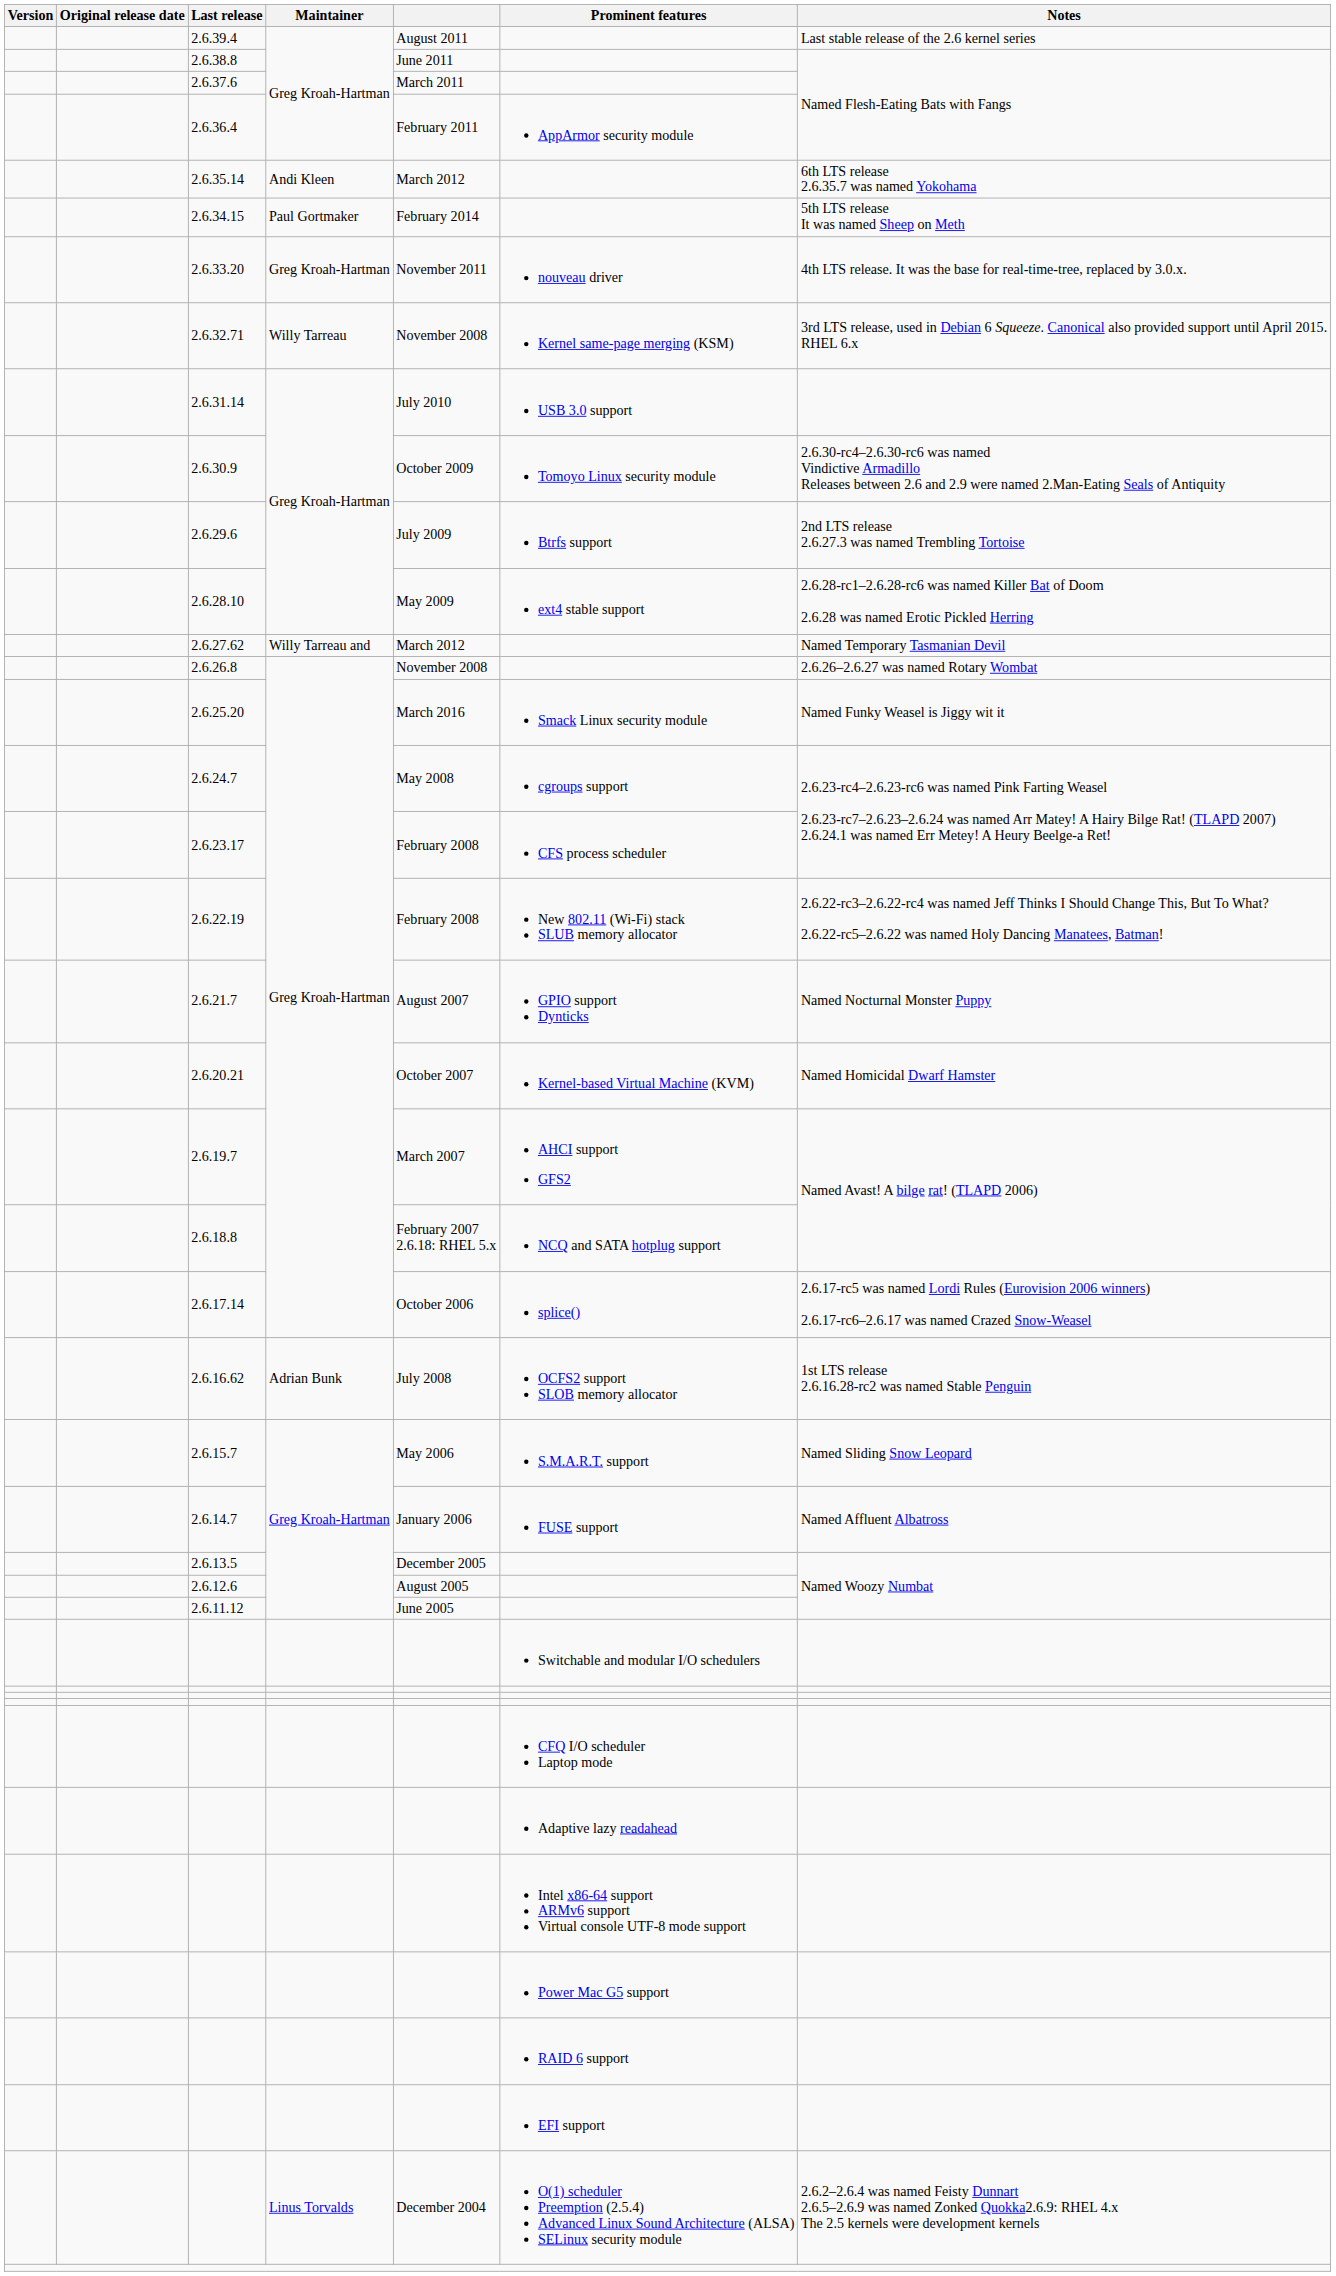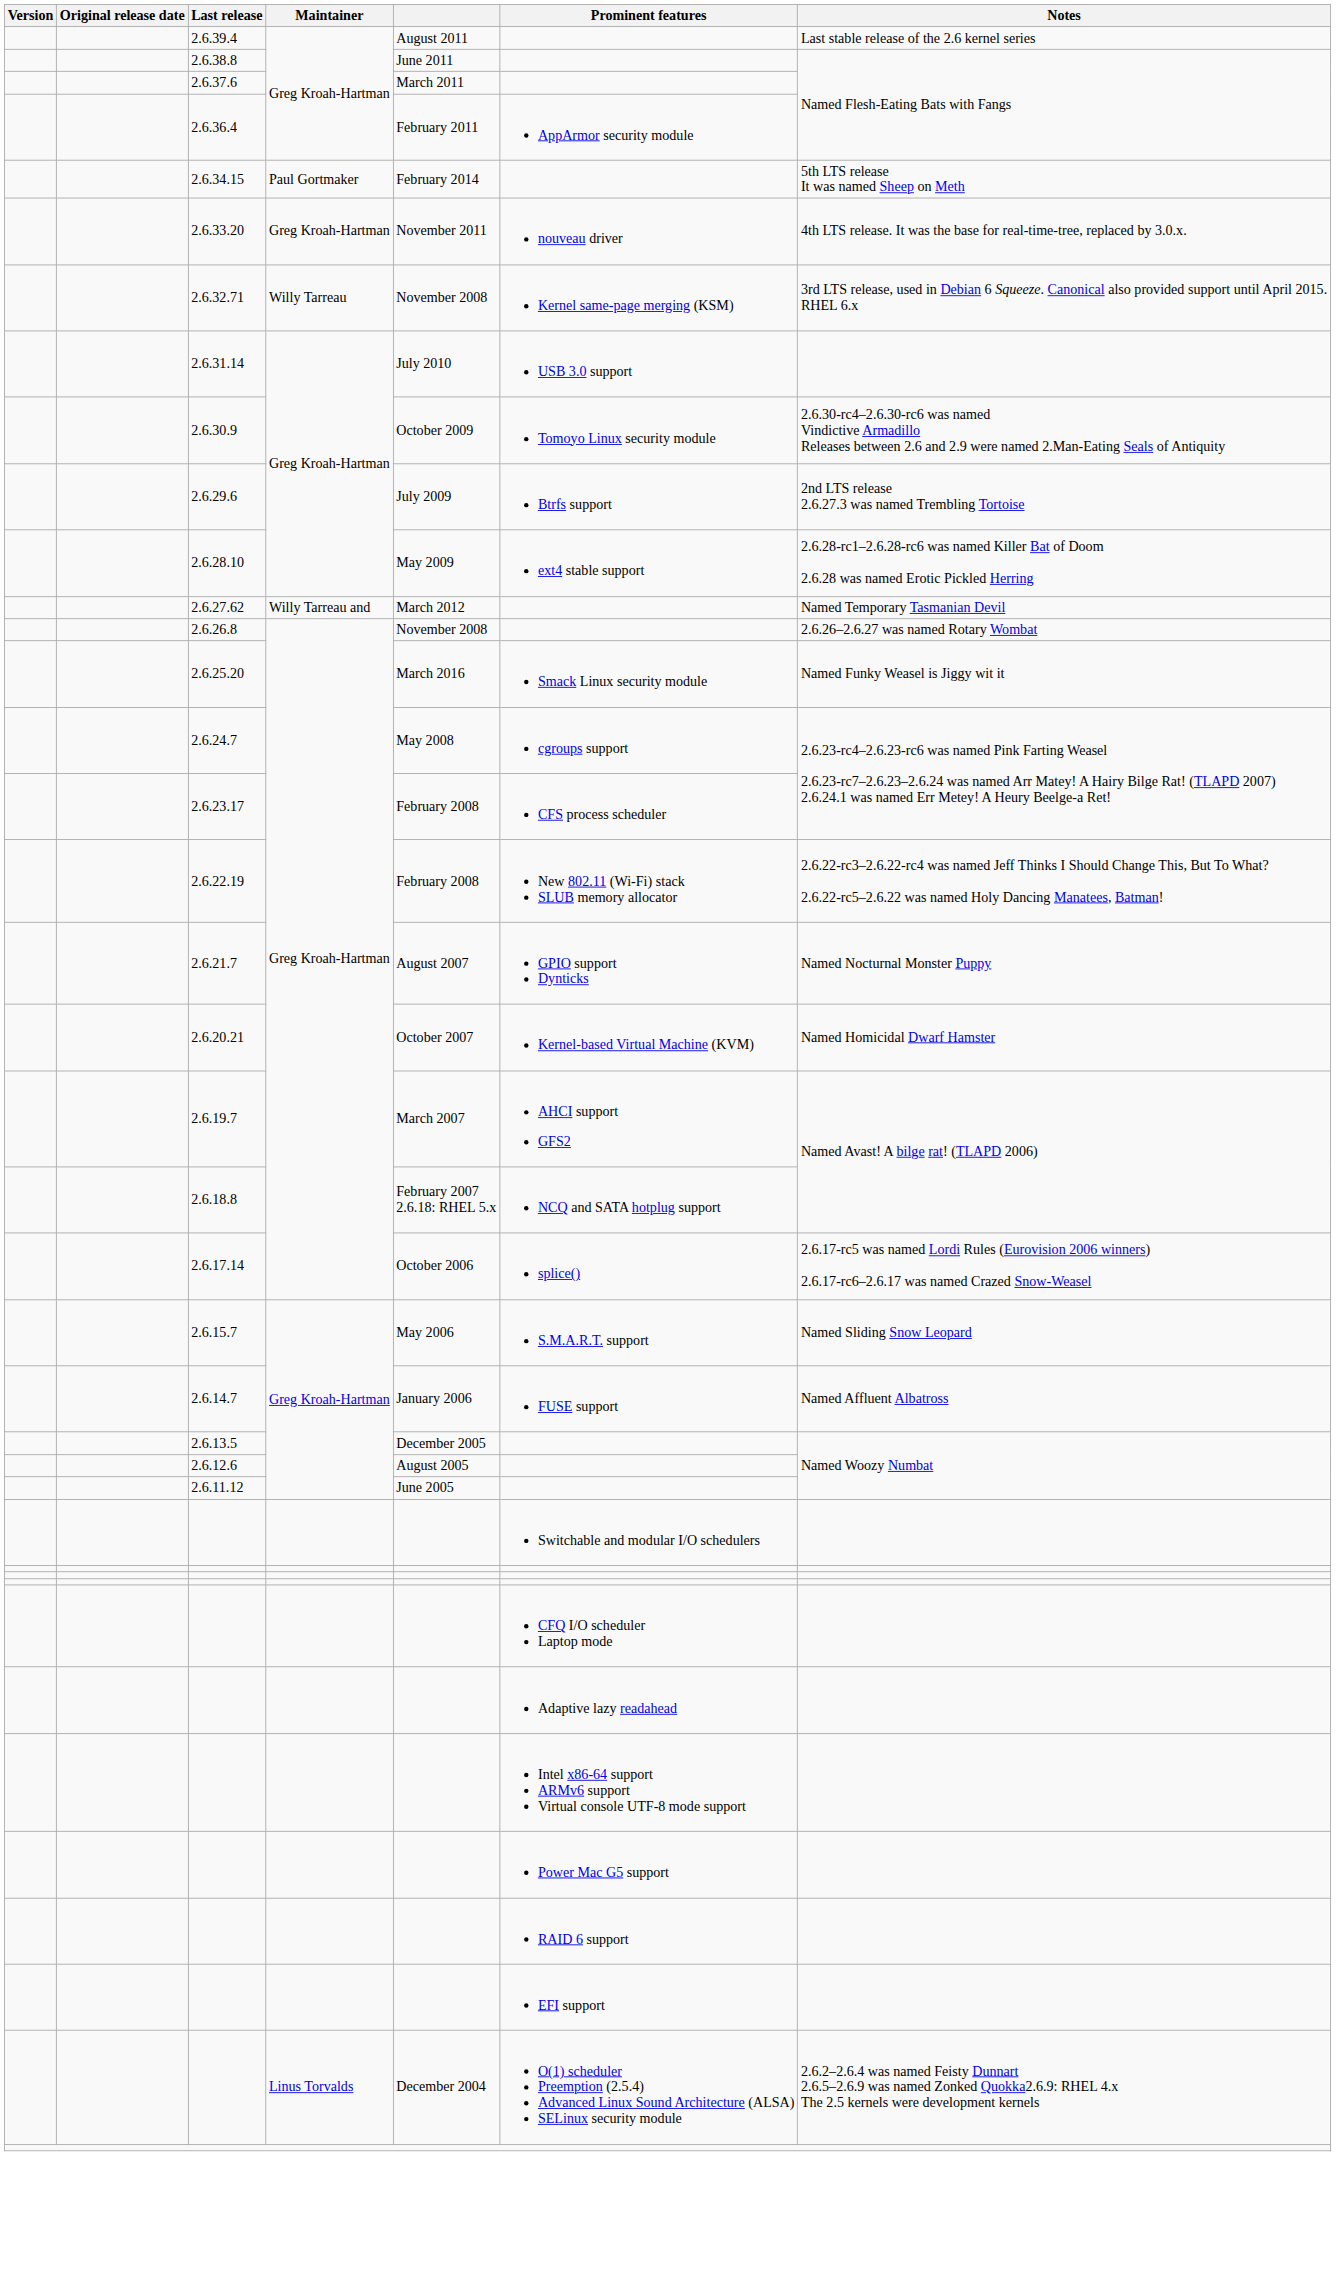- row: (218, 179)
- row: (218, 1378)
